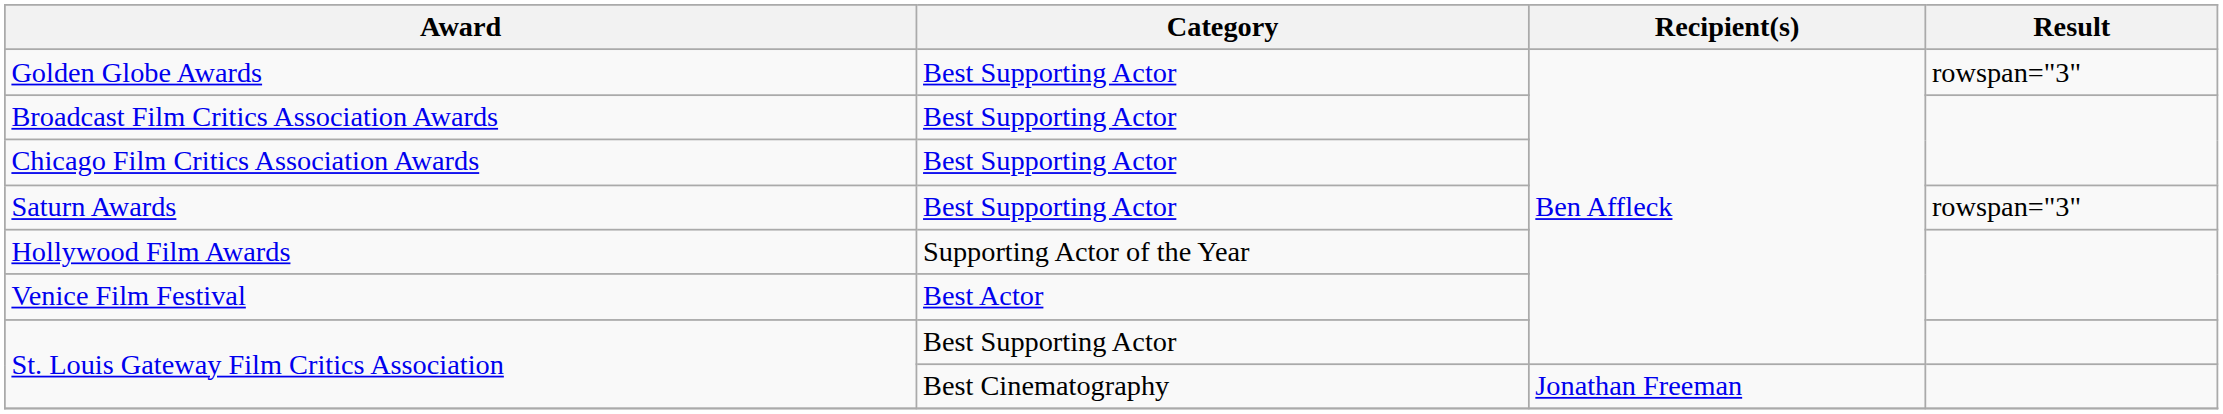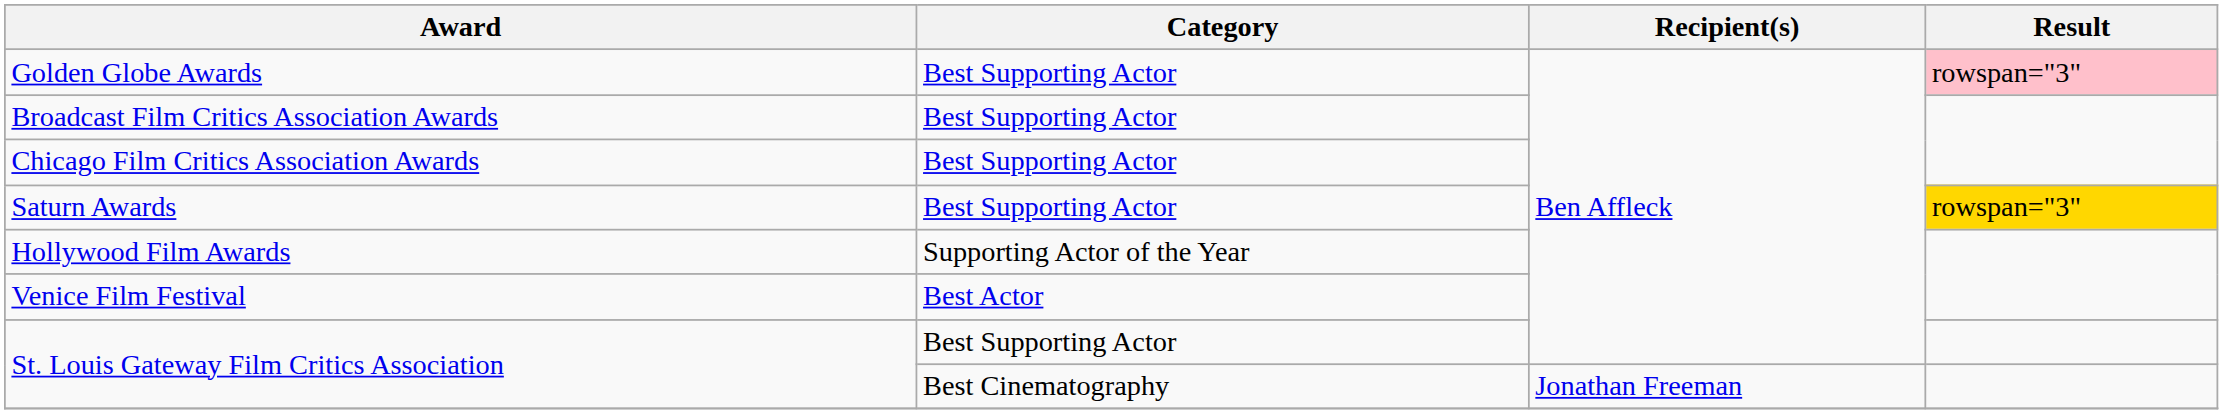(2006, 71) no background -> (2006, 71) pink background
(2006, 206) no background -> (2006, 206) gold background
